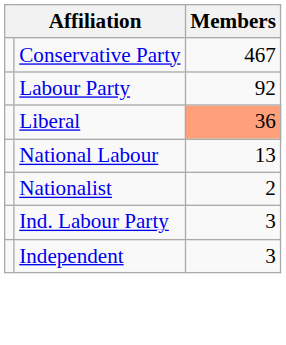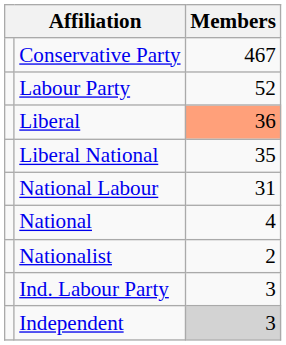(265, 88) 92 -> (265, 88) 52
+ row: (89, 155)
(265, 155) 13 -> (265, 188) 31
+ row: (56, 222)
(271, 255) no background -> (271, 322) lightgrey background
